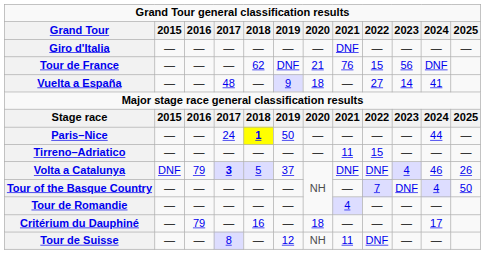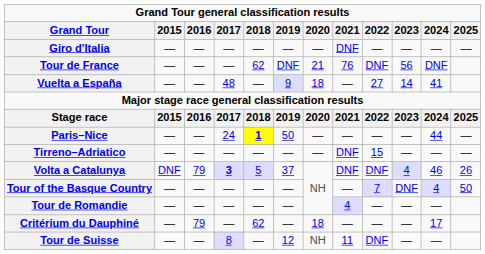(377, 65) 15 -> (377, 65) DNF
(347, 153) 11 -> (347, 153) DNF
(258, 223) 16 -> (258, 223) 62
